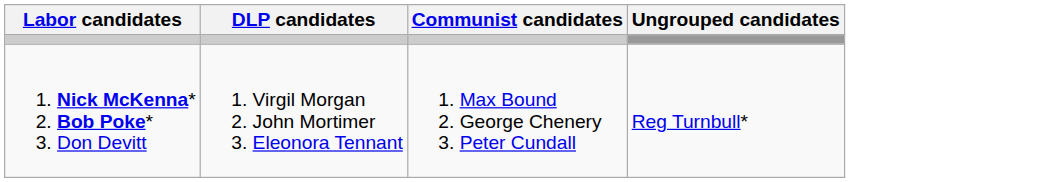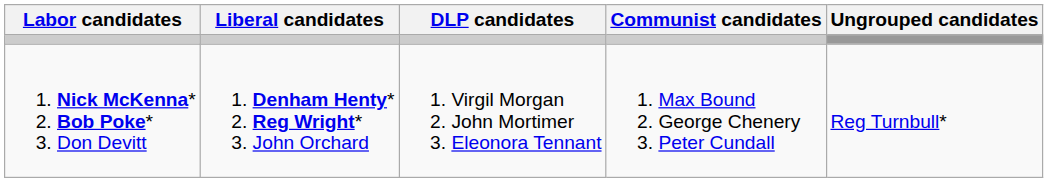+ column: (300, 19)
